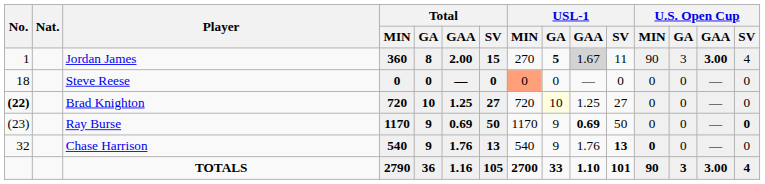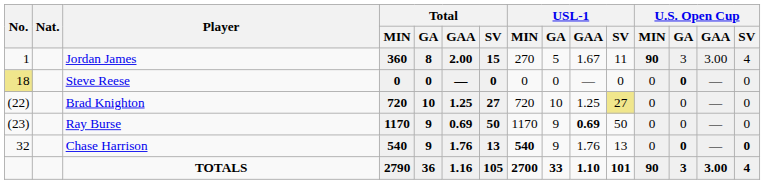(556, 59) bold -> (556, 59) normal
(588, 59) lightgrey background -> (588, 59) no background
(652, 59) normal -> (652, 59) bold
(716, 59) bold -> (716, 59) normal
(23, 81) no background -> (23, 81) khaki background
(525, 81) lightsalmon background -> (525, 81) no background
(683, 81) normal -> (683, 81) bold
(19, 102) bold -> (19, 102) normal
(556, 102) lightyellow background -> (556, 102) no background
(621, 102) no background -> (621, 102) khaki background
(747, 124) bold -> (747, 124) normal
(525, 146) normal -> (525, 146) bold
(621, 146) bold -> (621, 146) normal
(652, 146) bold -> (652, 146) normal
(683, 146) normal -> (683, 146) bold
(747, 146) normal -> (747, 146) bold
